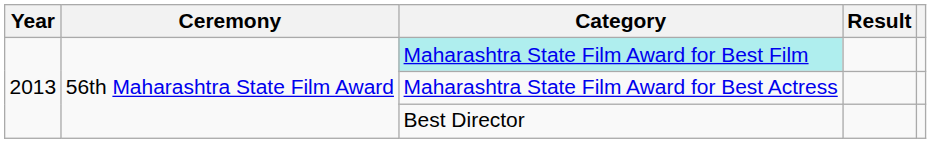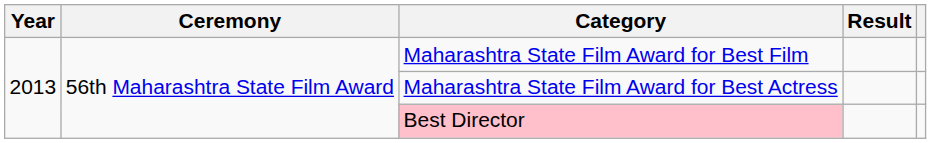(606, 54) paleturquoise background -> (606, 54) no background
(464, 120) no background -> (464, 120) pink background
